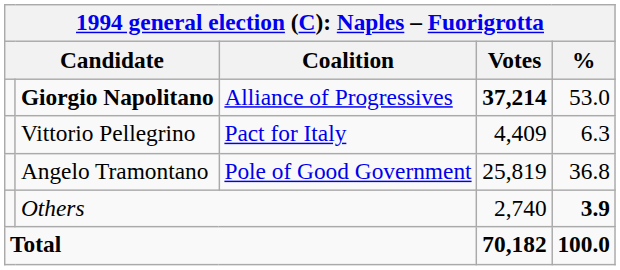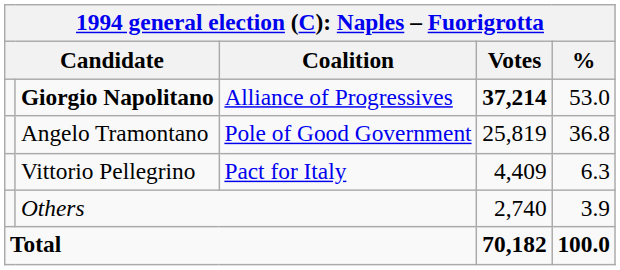rows swapped: (115, 171) <-> (108, 134)
(595, 208) bold -> (595, 208) normal
